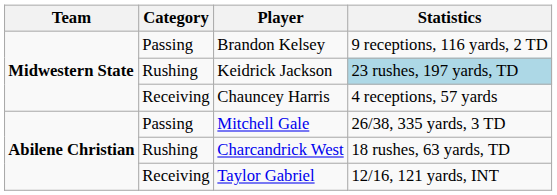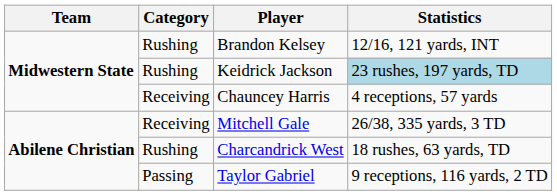(168, 44) Passing -> (170, 44) Rushing
(450, 44) 9 receptions, 116 yards, 2 TD -> (425, 44) 12/16, 121 yards, INT
(168, 123) Passing -> (176, 123) Receiving
(176, 176) Receiving -> (168, 176) Passing
(425, 176) 12/16, 121 yards, INT -> (450, 176) 9 receptions, 116 yards, 2 TD
